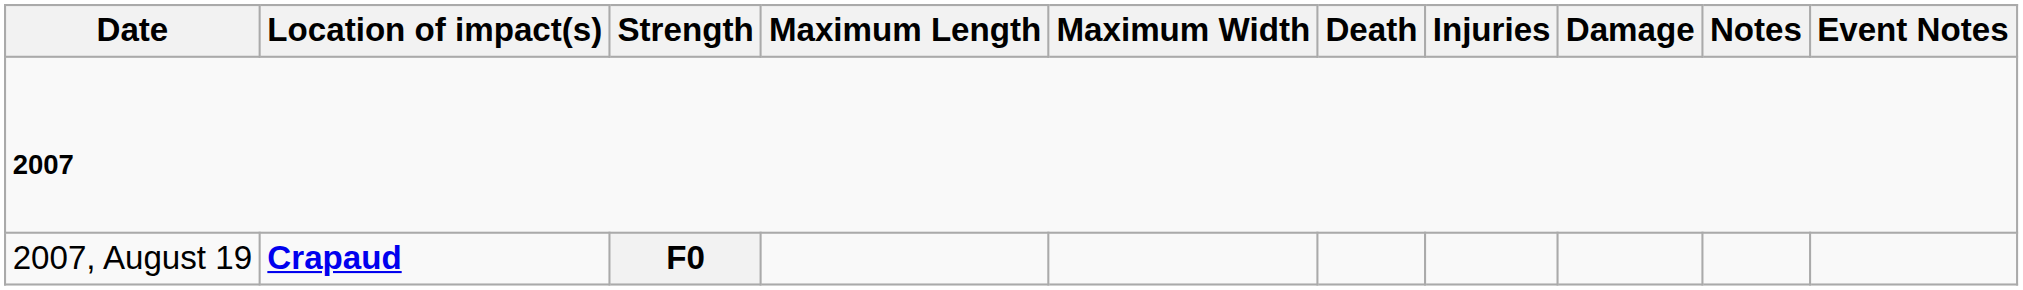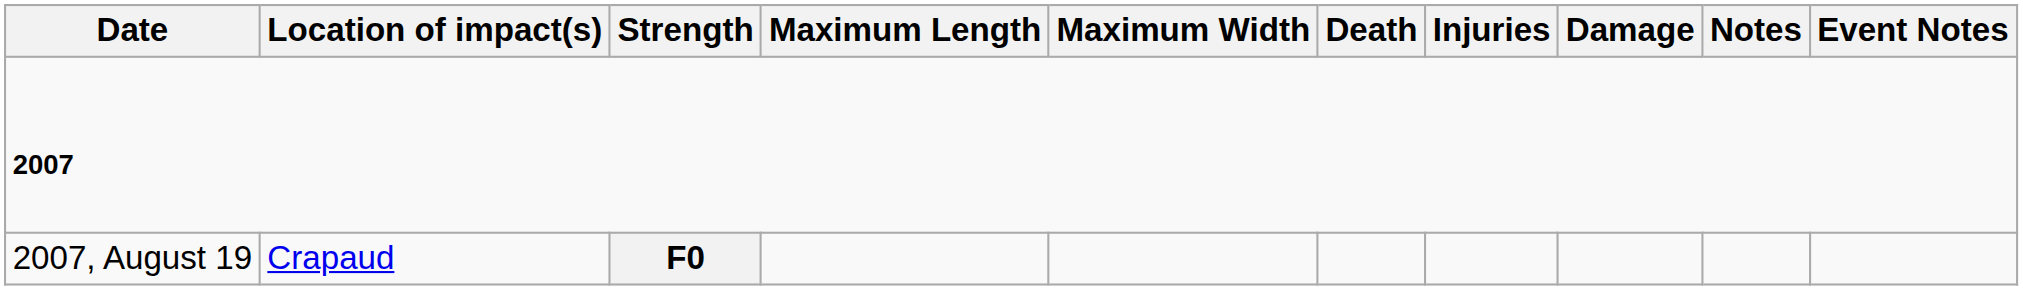(335, 258) bold -> (331, 258) normal
